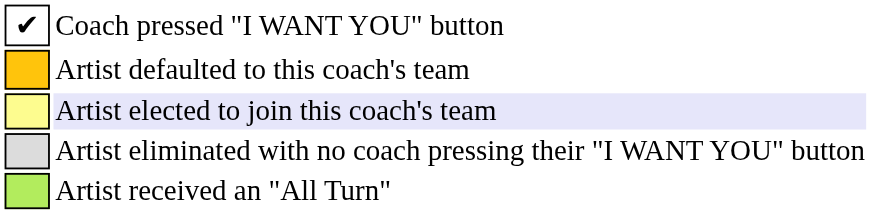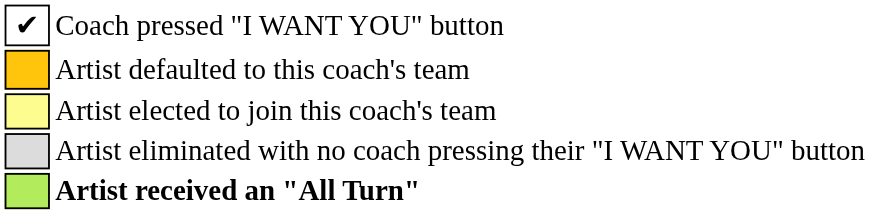(276, 111) lavender background -> (276, 111) no background
(223, 190) normal -> (238, 190) bold
